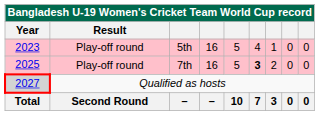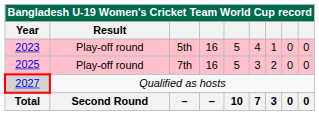(257, 65) bold -> (257, 65) normal
